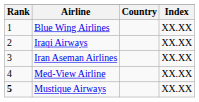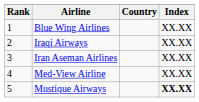(9, 89) bold -> (9, 89) normal
(177, 89) normal -> (177, 89) bold
